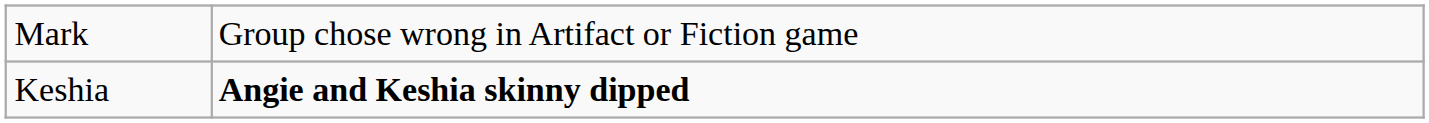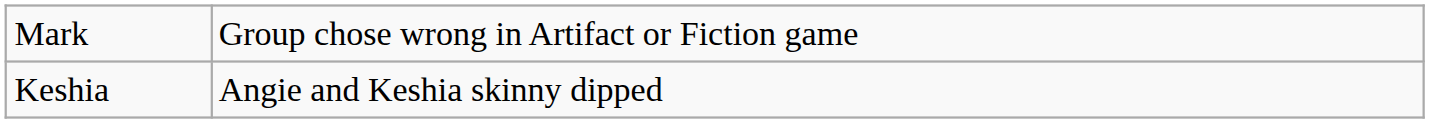(454, 89) bold -> (441, 89) normal
